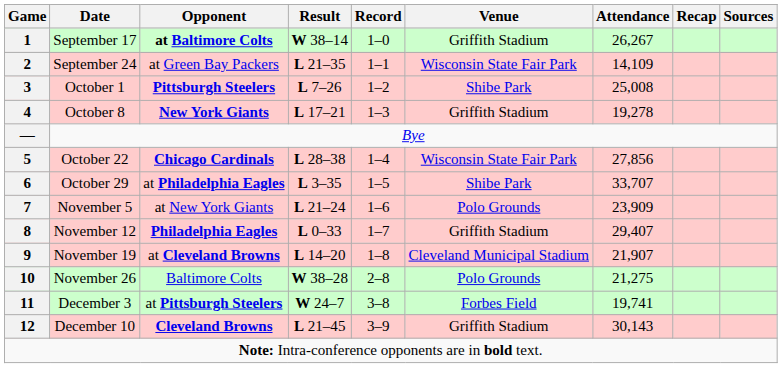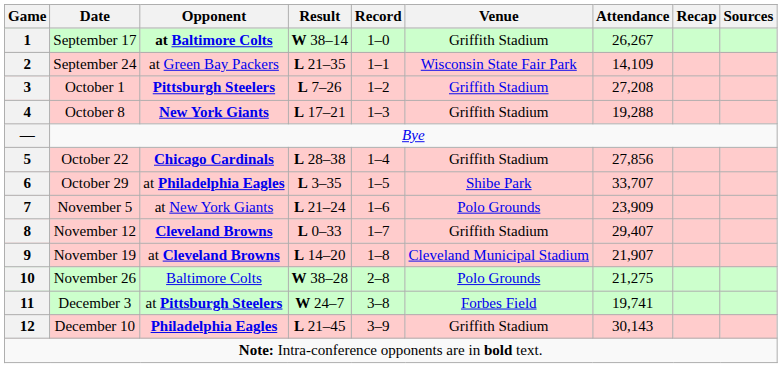(499, 87) Shibe Park -> (499, 87) Griffith Stadium
(633, 87) 25,008 -> (633, 87) 27,208
(633, 111) 19,278 -> (633, 111) 19,288
(499, 159) Wisconsin State Fair Park -> (499, 159) Griffith Stadium
(214, 231) Philadelphia Eagles -> (214, 231) Cleveland Browns
(214, 326) Cleveland Browns -> (214, 326) Philadelphia Eagles
